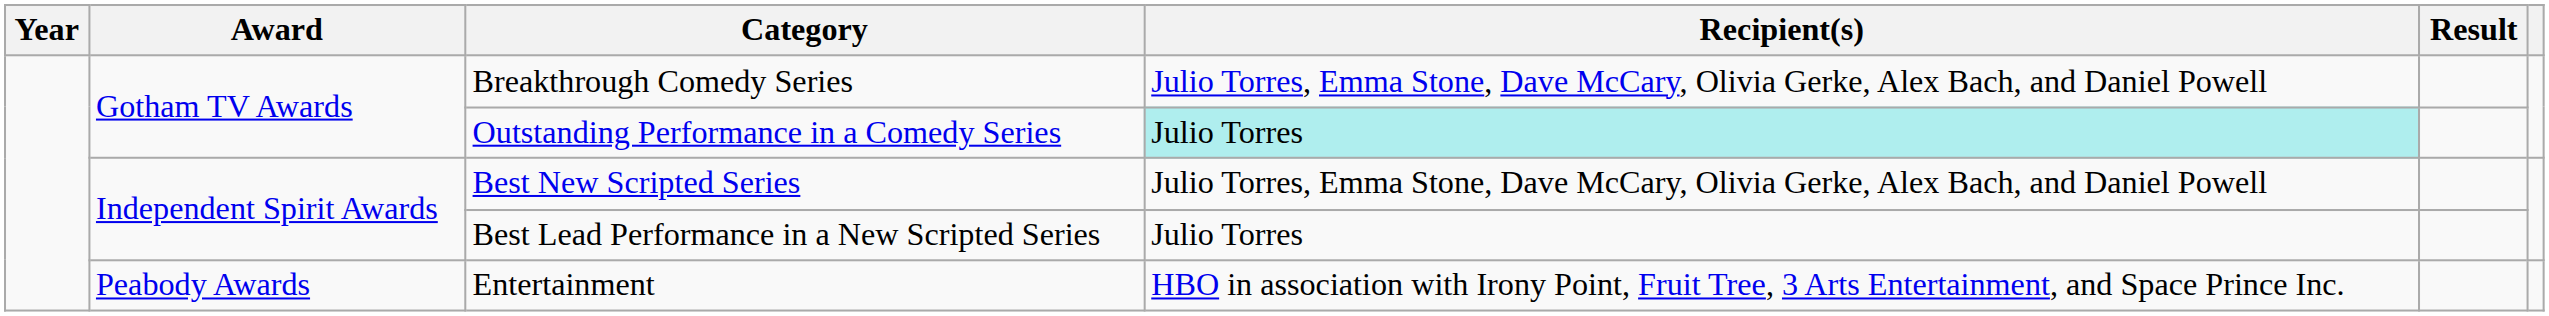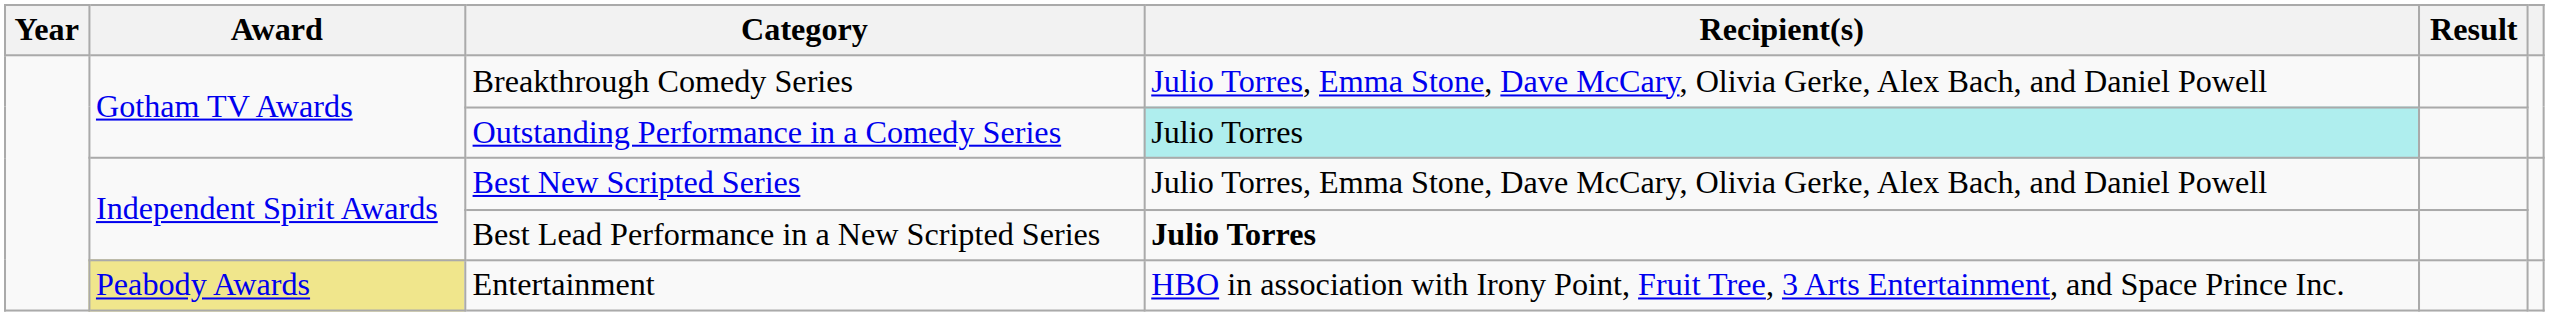(1227, 234) normal -> (1234, 234) bold
(203, 285) no background -> (203, 285) khaki background
